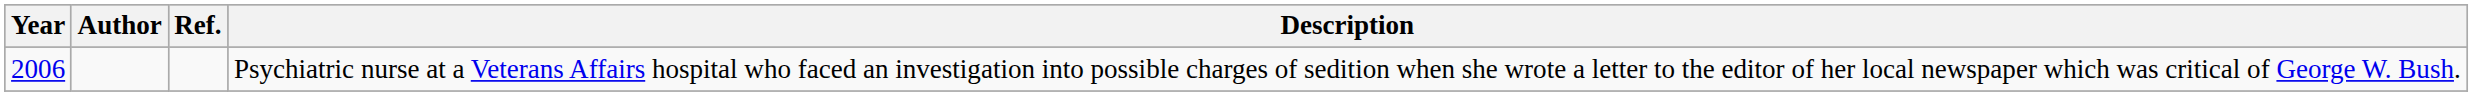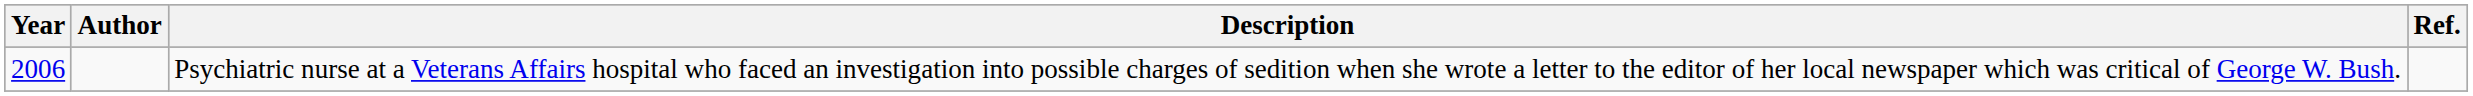columns swapped: (1347, 25) <-> (198, 25)
